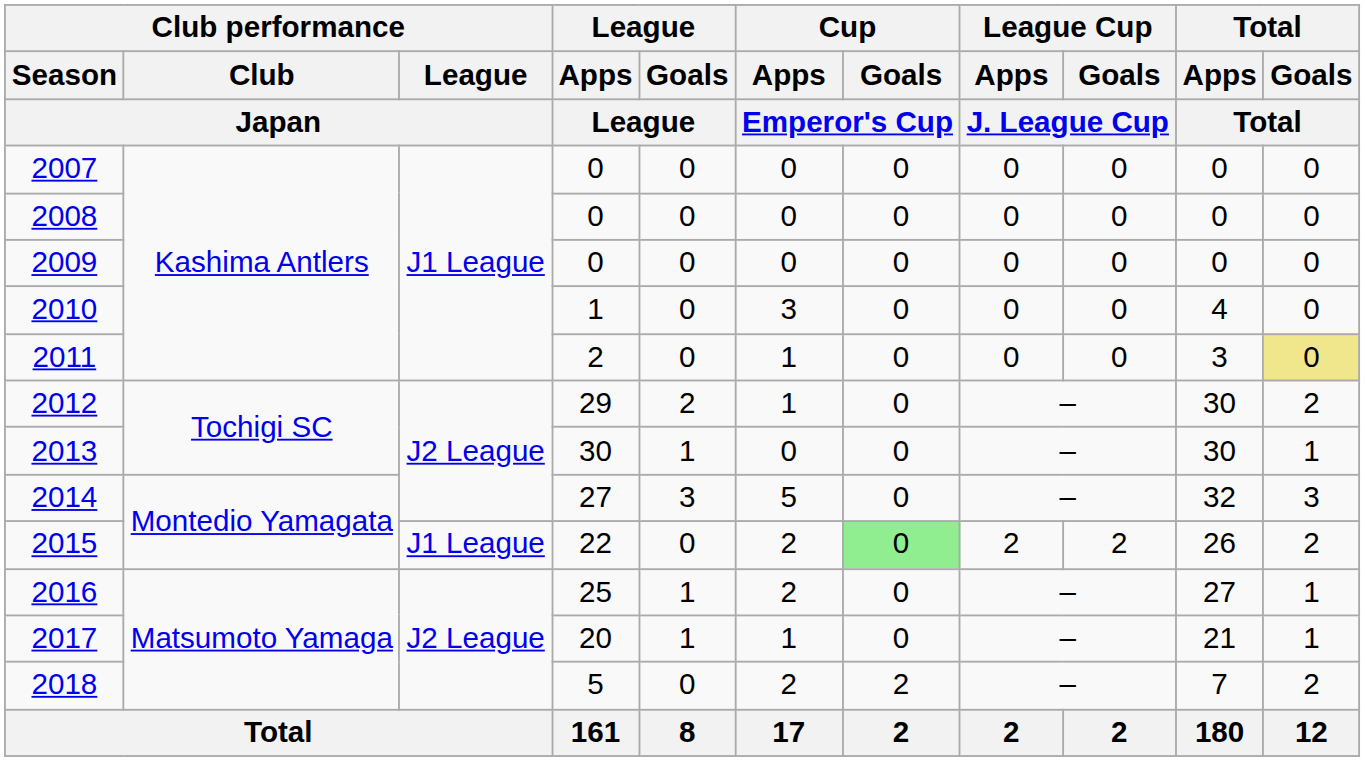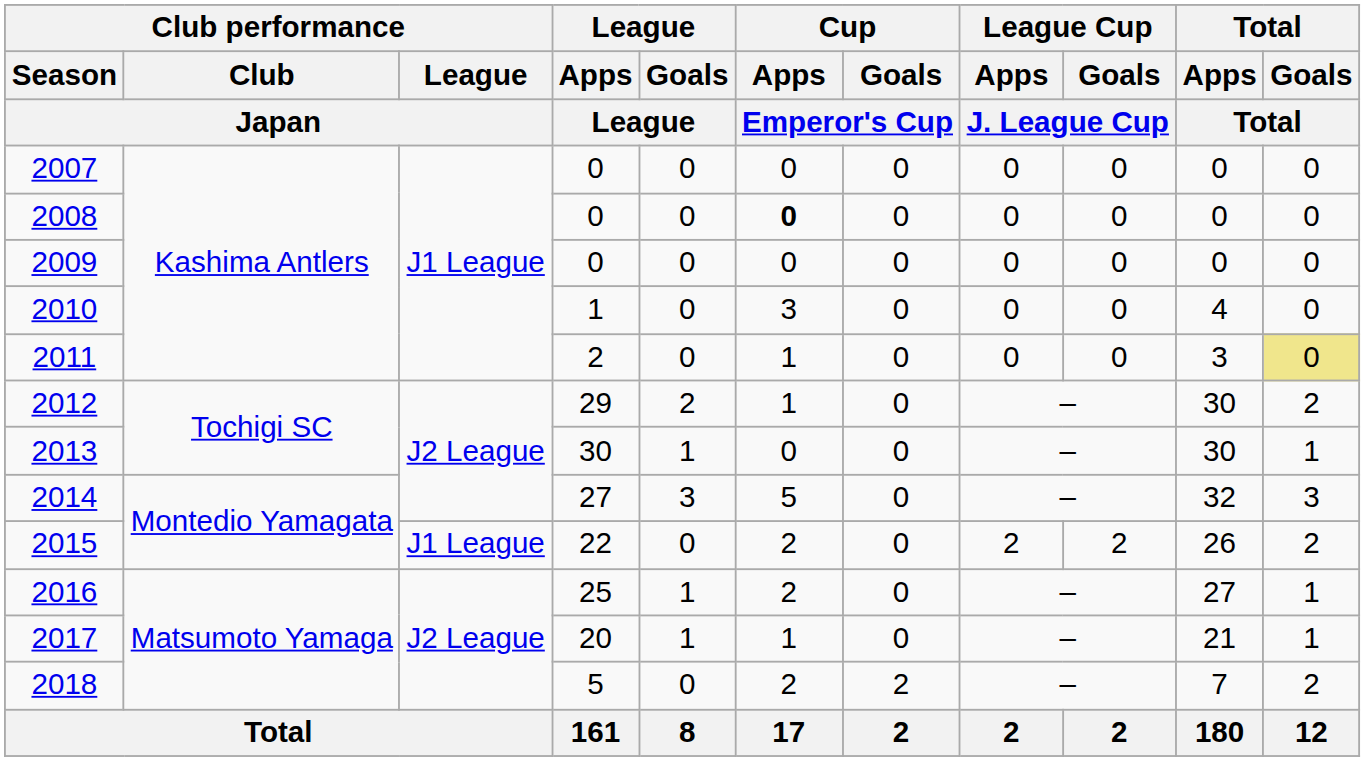(789, 215) normal -> (789, 215) bold
(901, 544) lightgreen background -> (901, 544) no background
